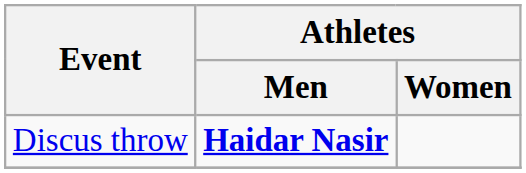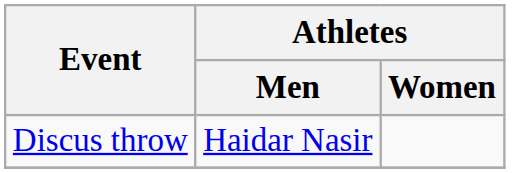(296, 140) bold -> (288, 140) normal
